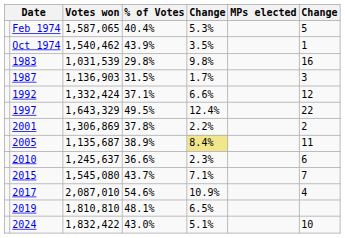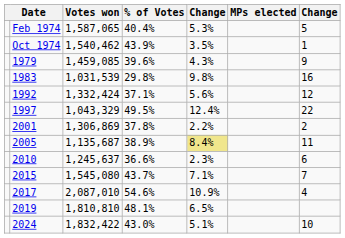+ row: (24, 61)
- row: (24, 78)
(201, 94) 6.6% -> (201, 94) 5.6%
(92, 110) 1,643,329 -> (92, 110) 1,043,329
